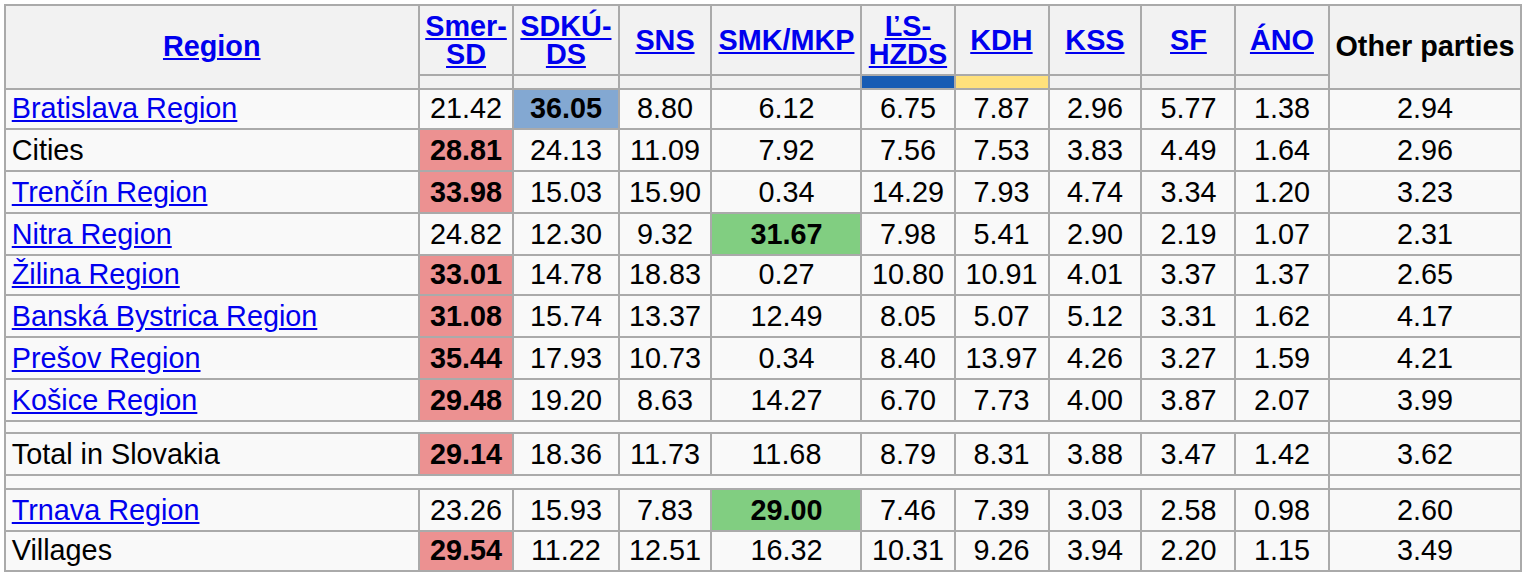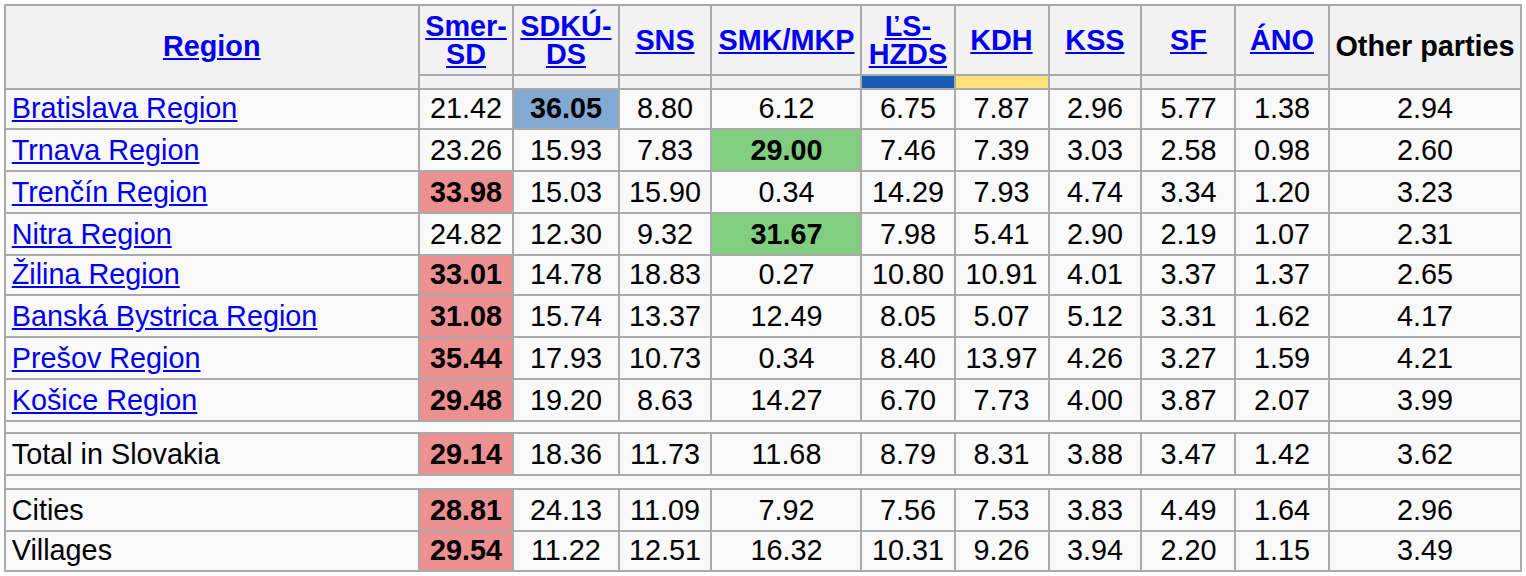rows swapped: (106, 510) <-> (48, 151)
